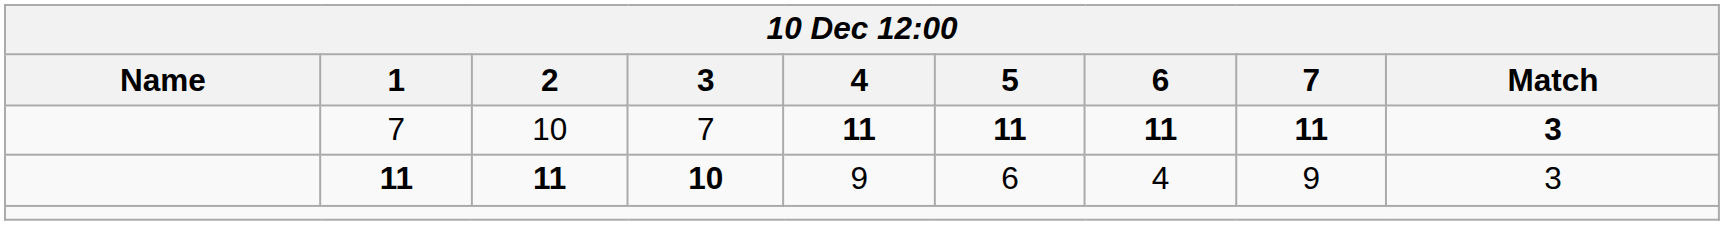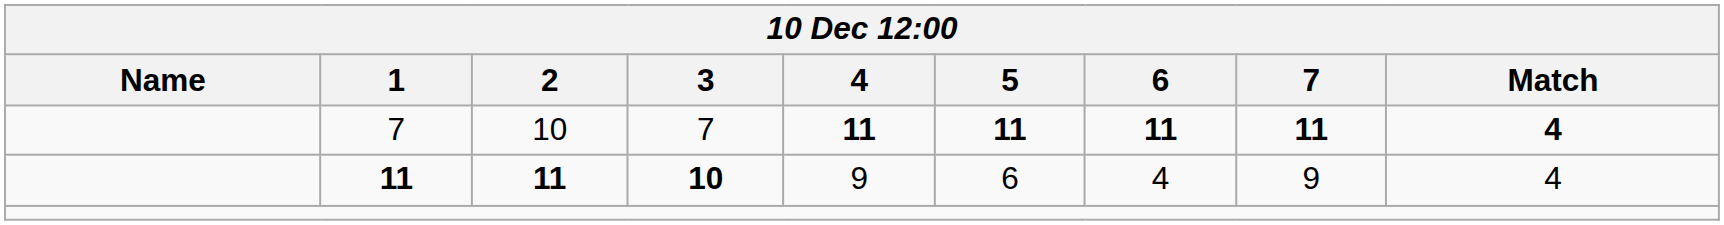(1553, 129) 3 -> (1553, 129) 4
(1553, 179) 3 -> (1553, 179) 4
